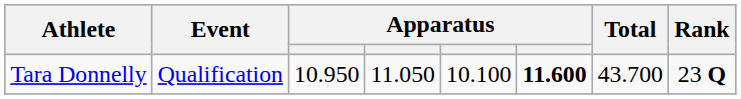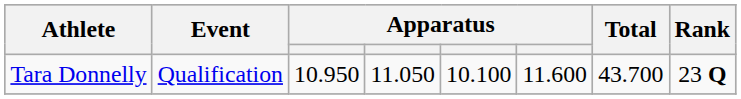(555, 74) bold -> (555, 74) normal
